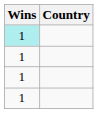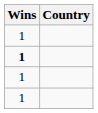(22, 35) paleturquoise background -> (22, 35) no background
(22, 56) normal -> (22, 56) bold
